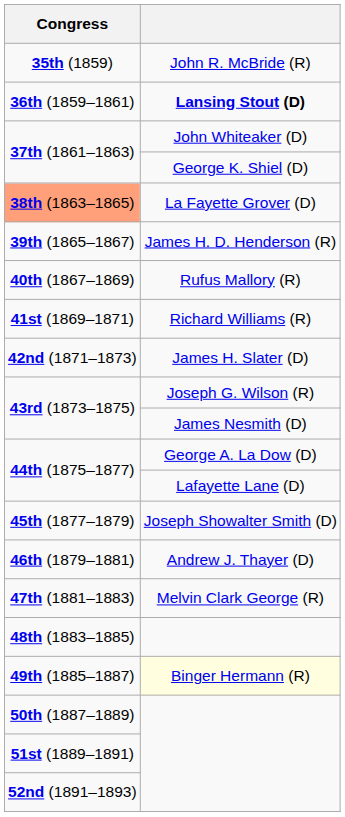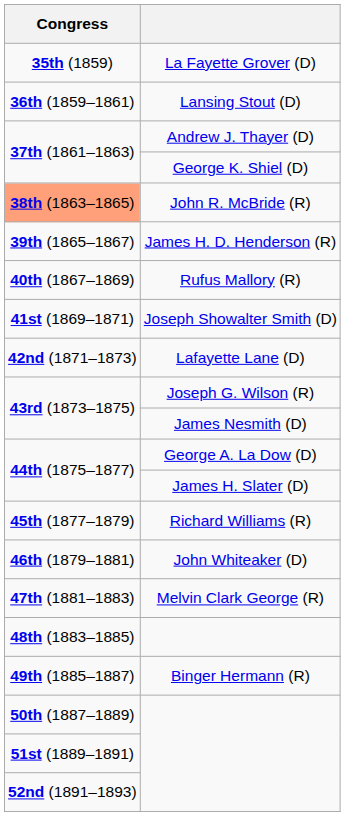(240, 62) John R. McBride (R) -> (240, 62) La Fayette Grover (D)
(240, 101) bold -> (240, 101) normal
(240, 136) John Whiteaker (D) -> (240, 136) Andrew J. Thayer (D)
(240, 202) La Fayette Grover (D) -> (240, 202) John R. McBride (R)
(240, 318) Richard Williams (R) -> (240, 318) Joseph Showalter Smith (D)
(240, 357) James H. Slater (D) -> (240, 357) Lafayette Lane (D)
(240, 485) Lafayette Lane (D) -> (240, 485) James H. Slater (D)
(240, 520) Joseph Showalter Smith (D) -> (240, 520) Richard Williams (R)
(240, 559) Andrew J. Thayer (D) -> (240, 559) John Whiteaker (D)
(240, 675) lightyellow background -> (240, 675) no background
